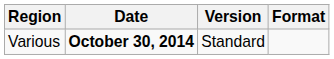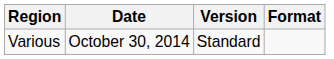(131, 41) bold -> (129, 41) normal
